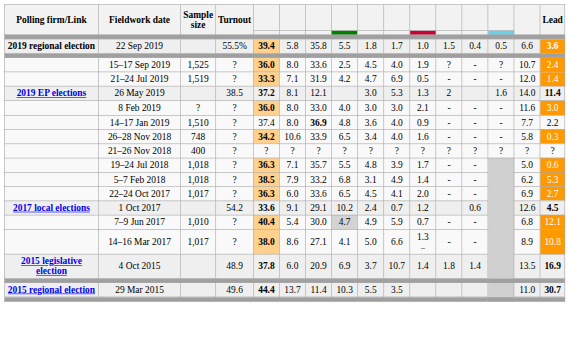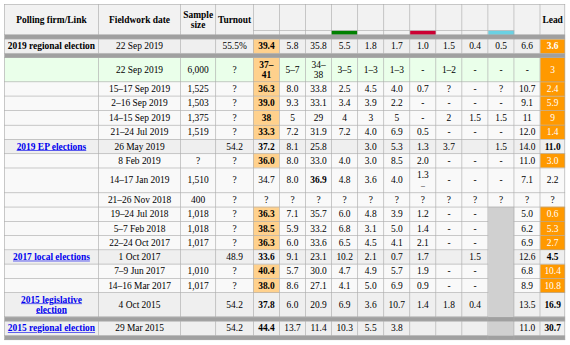+ row: (140, 70)
(266, 65) 36.0 -> (266, 89) 36.3
(319, 65) 33.6 -> (319, 89) 33.8
(423, 65) 1.9 -> (423, 89) 0.7
+ row: (140, 103)
+ row: (140, 118)
(292, 79) 7.1 -> (292, 132) 7.2
(345, 79) 4.2 -> (345, 132) 7.2
(371, 79) 4.7 -> (371, 132) 4.0
(235, 93) 38.5 -> (235, 146) 54.2
(319, 93) 12.1 -> (319, 146) 25.8
(449, 93) 2 -> (449, 146) 3.7
(501, 93) 1.6 -> (501, 146) 1.5
(553, 93) 11.4 -> (553, 146) 11.0
(397, 108) 3.0 -> (397, 161) 8.5
(423, 108) 2.1 -> (423, 161) 2.0
(527, 108) 11.6 -> (527, 161) 11.0
(266, 122) 37.4 -> (266, 180) 34.7
(423, 122) 0.9 -> (423, 180) 1.3 –
(527, 122) 7.7 -> (527, 180) 7.1
- row: (140, 136)
(345, 165) 5.5 -> (345, 214) 6.0
(423, 165) 1.7 -> (423, 214) 1.2
(292, 179) 7.9 -> (292, 228) 5.9
(397, 179) 4.9 -> (397, 228) 5.0
(423, 194) 2.0 -> (423, 243) 2.1
(235, 208) 54.2 -> (235, 257) 48.9
(319, 208) 29.1 -> (319, 257) 23.1
(371, 208) 2.4 -> (371, 257) 2.1
(423, 208) 1.2 -> (423, 257) 1.7
(475, 208) 0.6 -> (475, 257) 1.5
(292, 222) 5.4 -> (292, 271) 5.7
(345, 222) lightgrey background -> (345, 271) no background
(397, 222) 5.9 -> (397, 271) 5.7
(423, 222) 0.7 -> (423, 271) 1.9
(553, 222) 12.1 -> (553, 271) 10.4
(397, 242) 6.6 -> (397, 285) 6.9
(423, 241) 1.3 – -> (423, 285) 0.9
(235, 266) 48.9 -> (235, 305) 54.2
(371, 266) 3.7 -> (371, 305) 3.6
(475, 266) 1.4 -> (475, 305) 0.4
(235, 290) 49.6 -> (235, 328) 54.2
(397, 290) 3.5 -> (397, 328) 3.8
